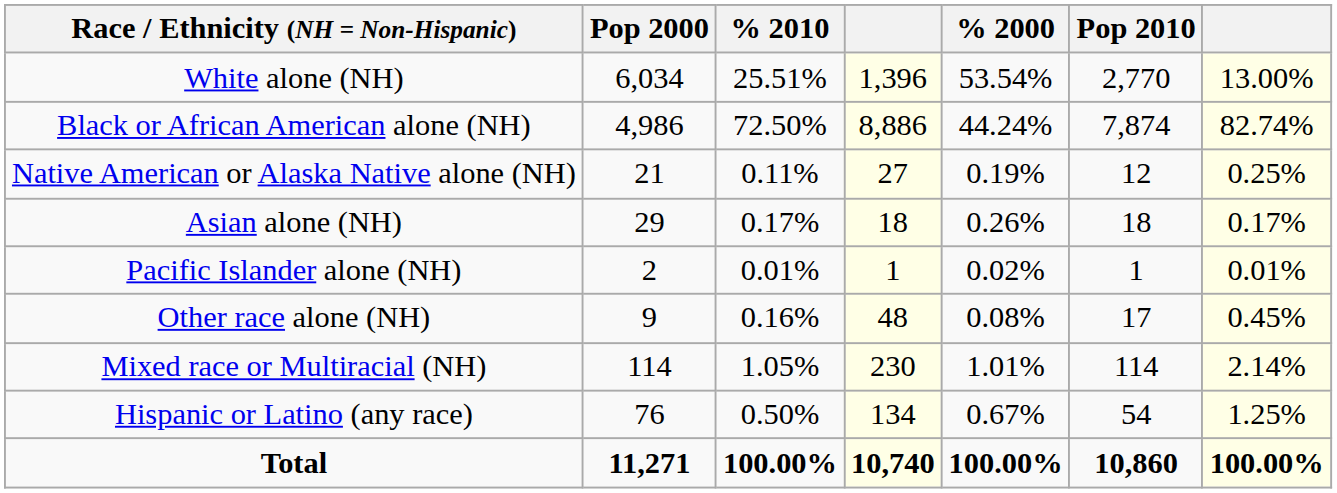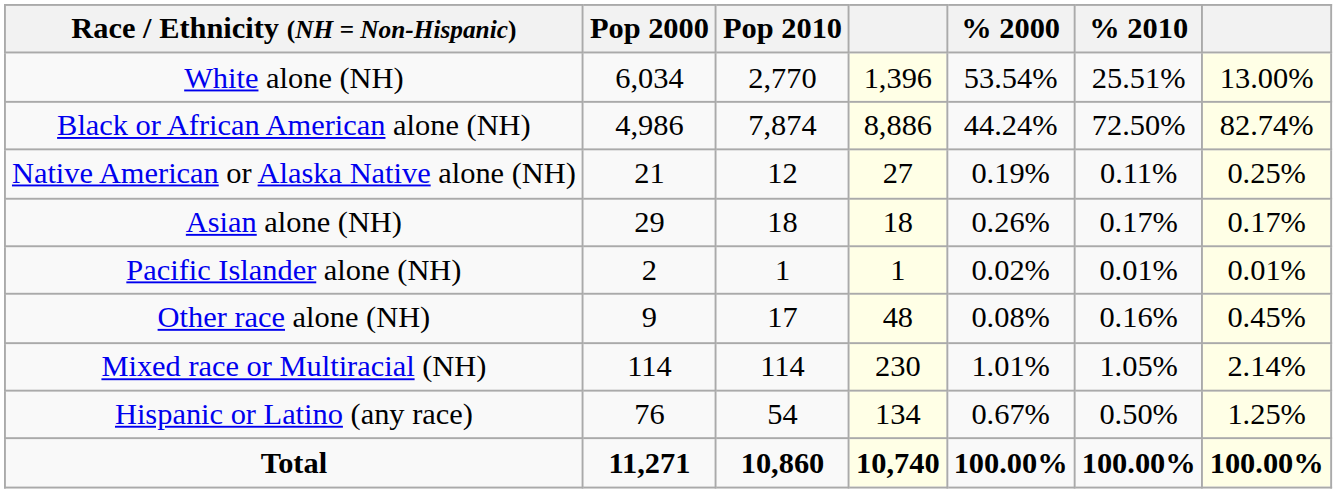columns swapped: (1136, 28) <-> (780, 28)
